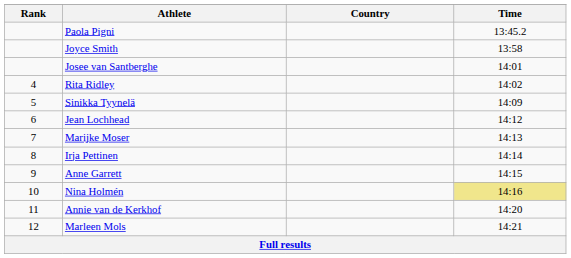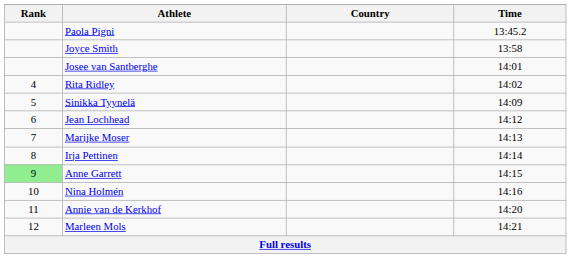(33, 173) no background -> (33, 173) lightgreen background
(510, 191) khaki background -> (510, 191) no background
